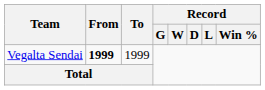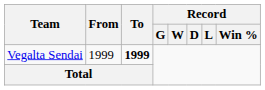(101, 54) bold -> (101, 54) normal
(137, 54) normal -> (137, 54) bold
